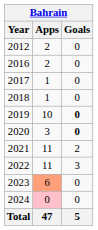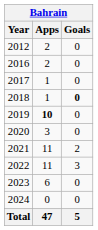(77, 98) normal -> (77, 98) bold
(47, 115) normal -> (47, 115) bold
(77, 115) bold -> (77, 115) normal
(77, 132) bold -> (77, 132) normal
(47, 183) lightsalmon background -> (47, 183) no background
(47, 200) pink background -> (47, 200) no background
